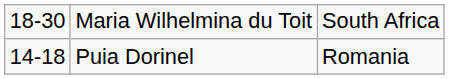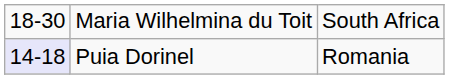(38, 56) no background -> (38, 56) lavender background
